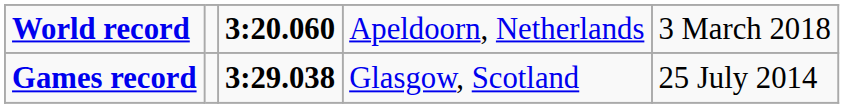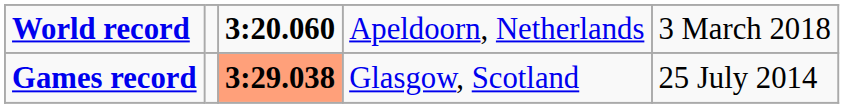(280, 77) no background -> (280, 77) lightsalmon background
